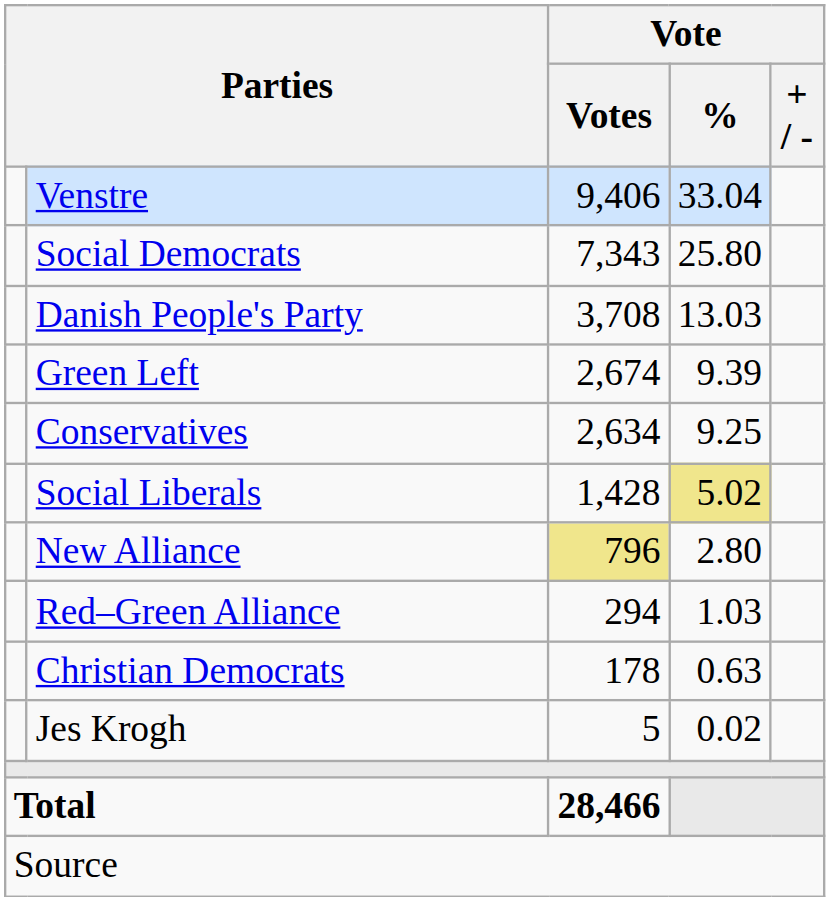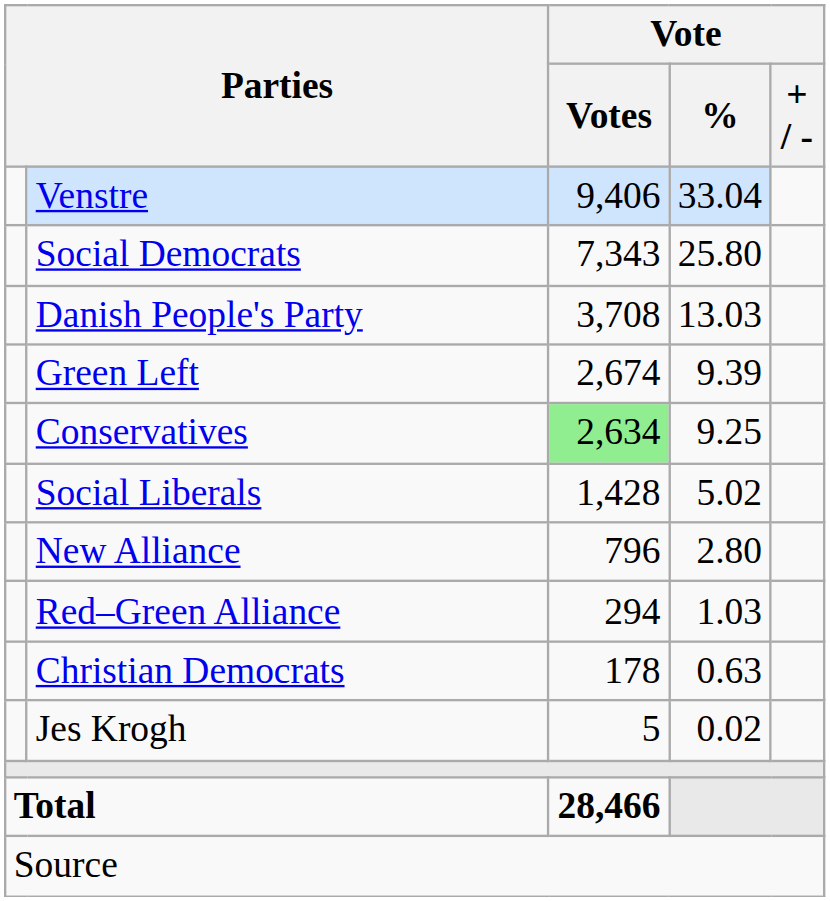(618, 432) no background -> (618, 432) lightgreen background
(729, 491) khaki background -> (729, 491) no background
(632, 551) khaki background -> (632, 551) no background
